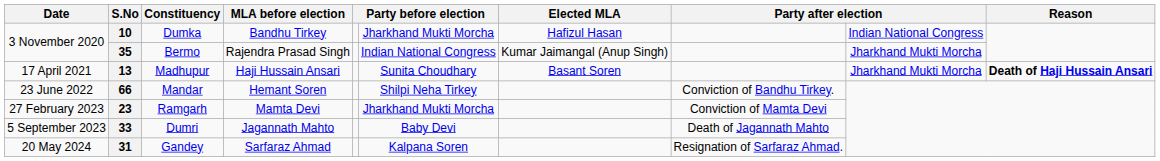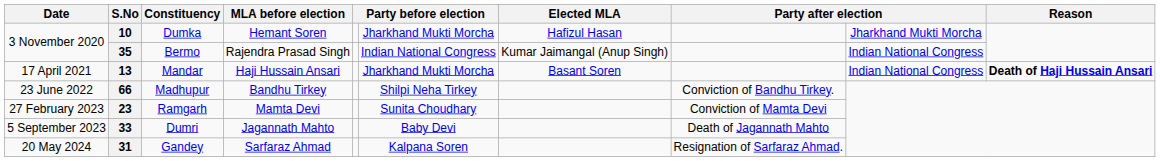(288, 33) Bandhu Tirkey -> (288, 33) Hemant Soren
(916, 33) Indian National Congress -> (916, 33) Jharkhand Mukti Morcha
(916, 52) Jharkhand Mukti Morcha -> (916, 52) Indian National Congress
(182, 71) Madhupur -> (182, 71) Mandar
(428, 71) Sunita Choudhary -> (428, 71) Jharkhand Mukti Morcha
(916, 71) Jharkhand Mukti Morcha -> (916, 71) Indian National Congress
(182, 90) Mandar -> (182, 90) Madhupur
(288, 90) Hemant Soren -> (288, 90) Bandhu Tirkey
(428, 109) Jharkhand Mukti Morcha -> (428, 109) Sunita Choudhary
